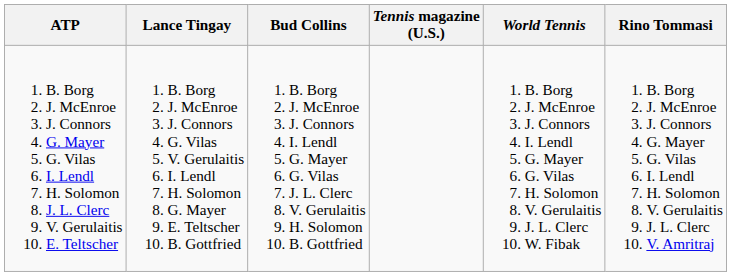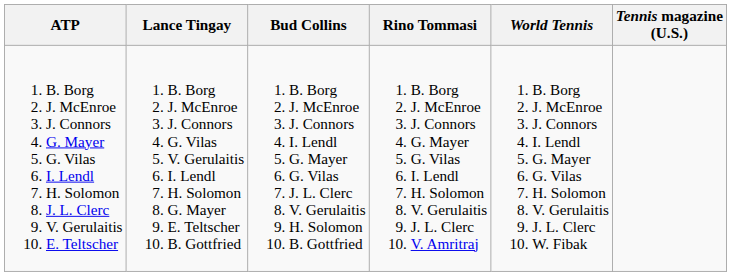columns swapped: (666, 25) <-> (426, 25)
